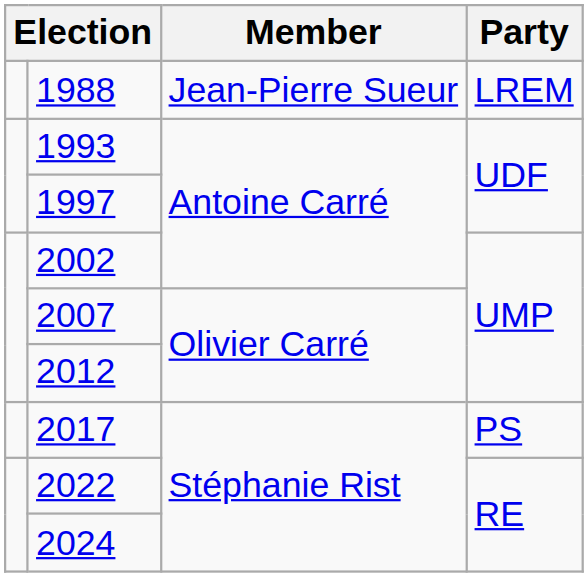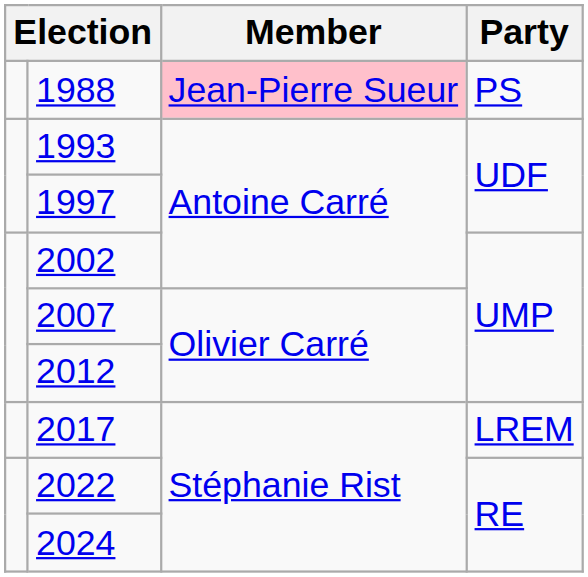(313, 89) no background -> (313, 89) pink background
(524, 89) LREM -> (498, 89) PS
(498, 428) PS -> (524, 428) LREM
